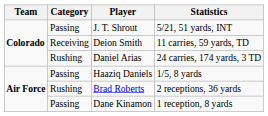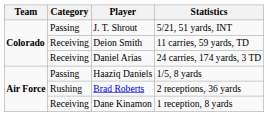(66, 58) Rushing -> (69, 58) Receiving
(65, 104) Passing -> (69, 104) Receiving
